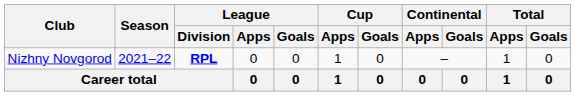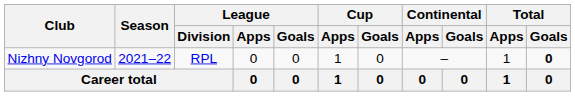(204, 58) bold -> (204, 58) normal
(549, 58) normal -> (549, 58) bold
